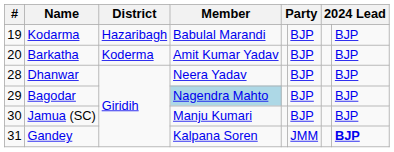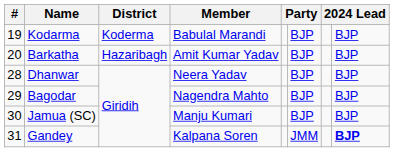(134, 34) Hazaribagh -> (128, 34) Koderma
(128, 55) Koderma -> (134, 55) Hazaribagh
(221, 95) lightblue background -> (221, 95) no background
